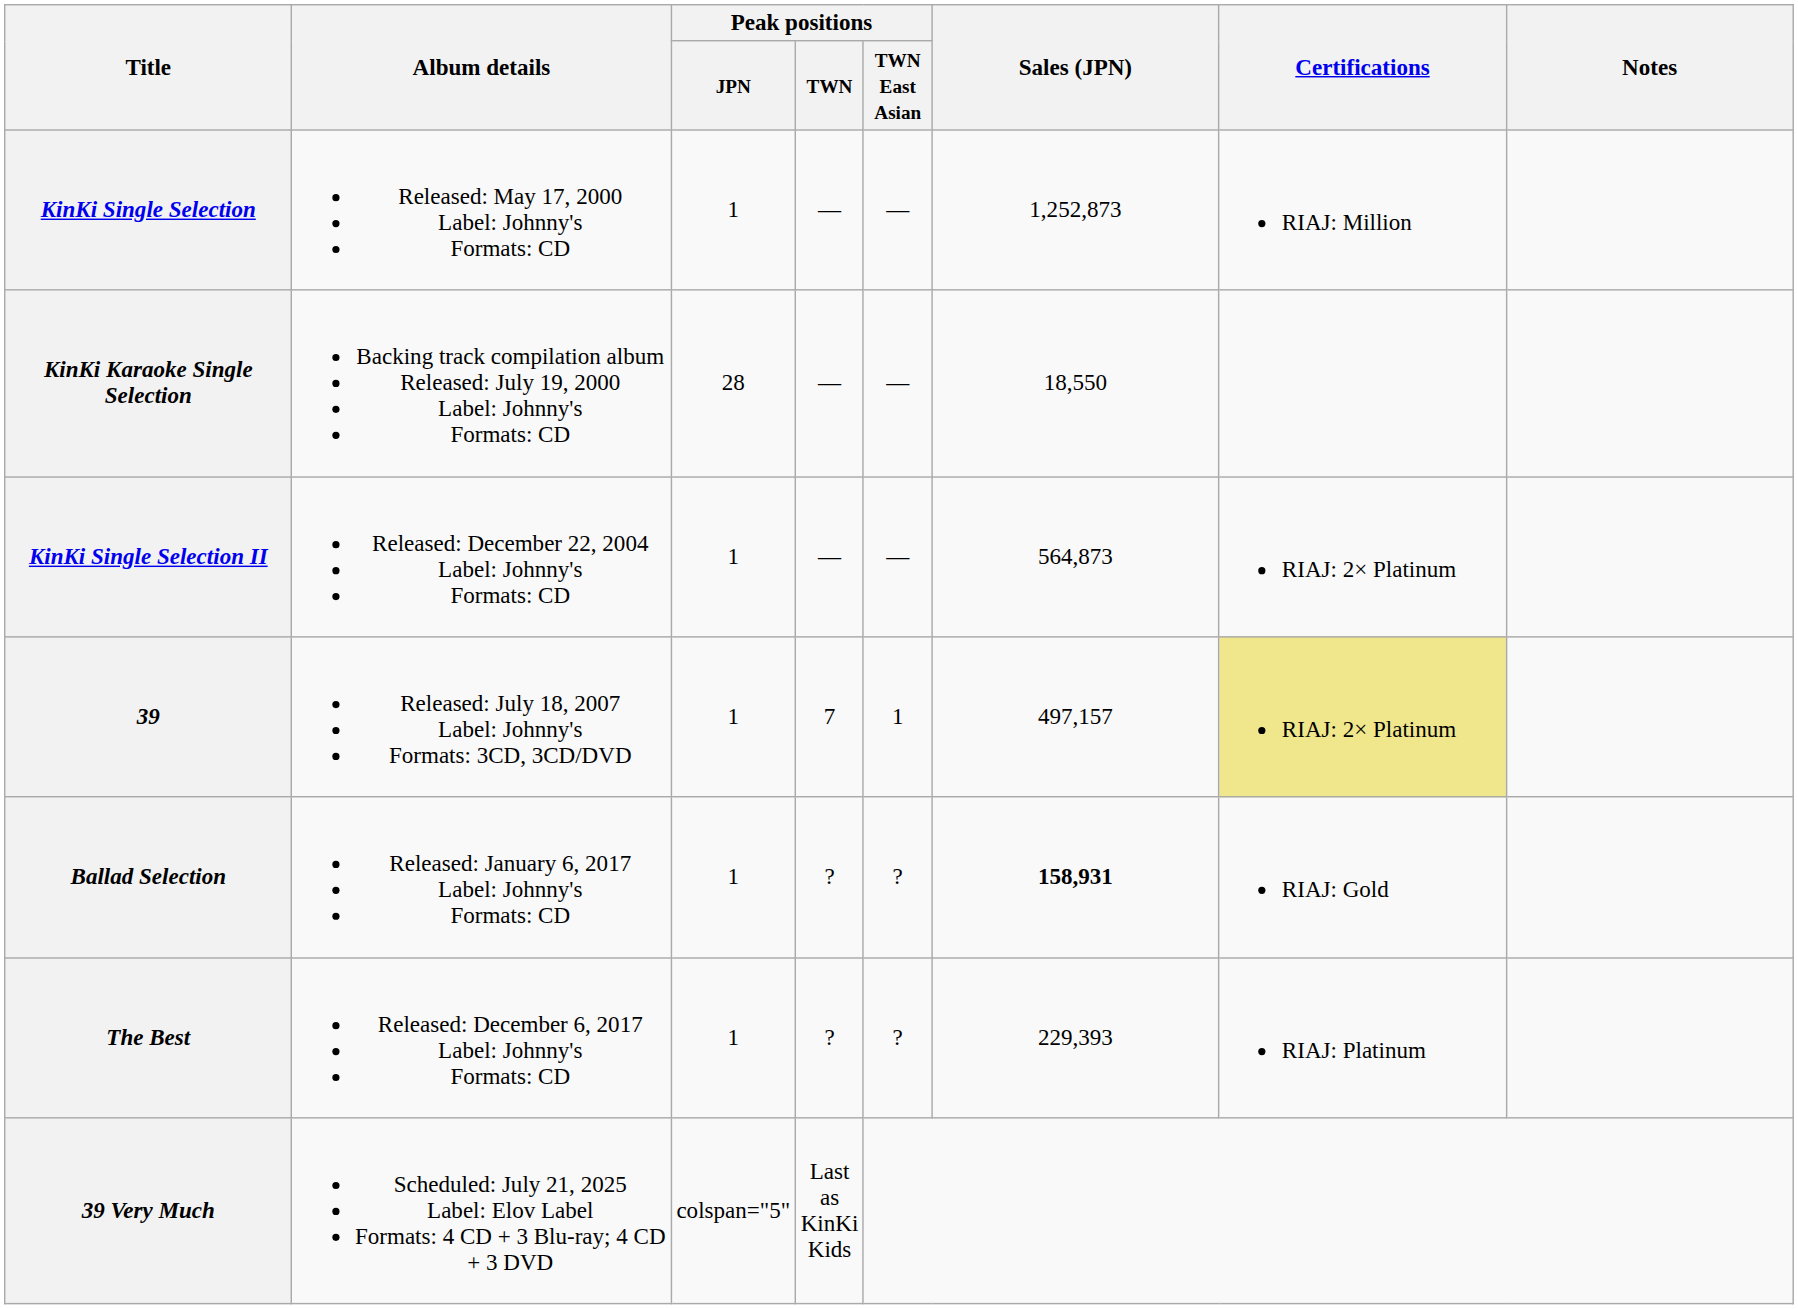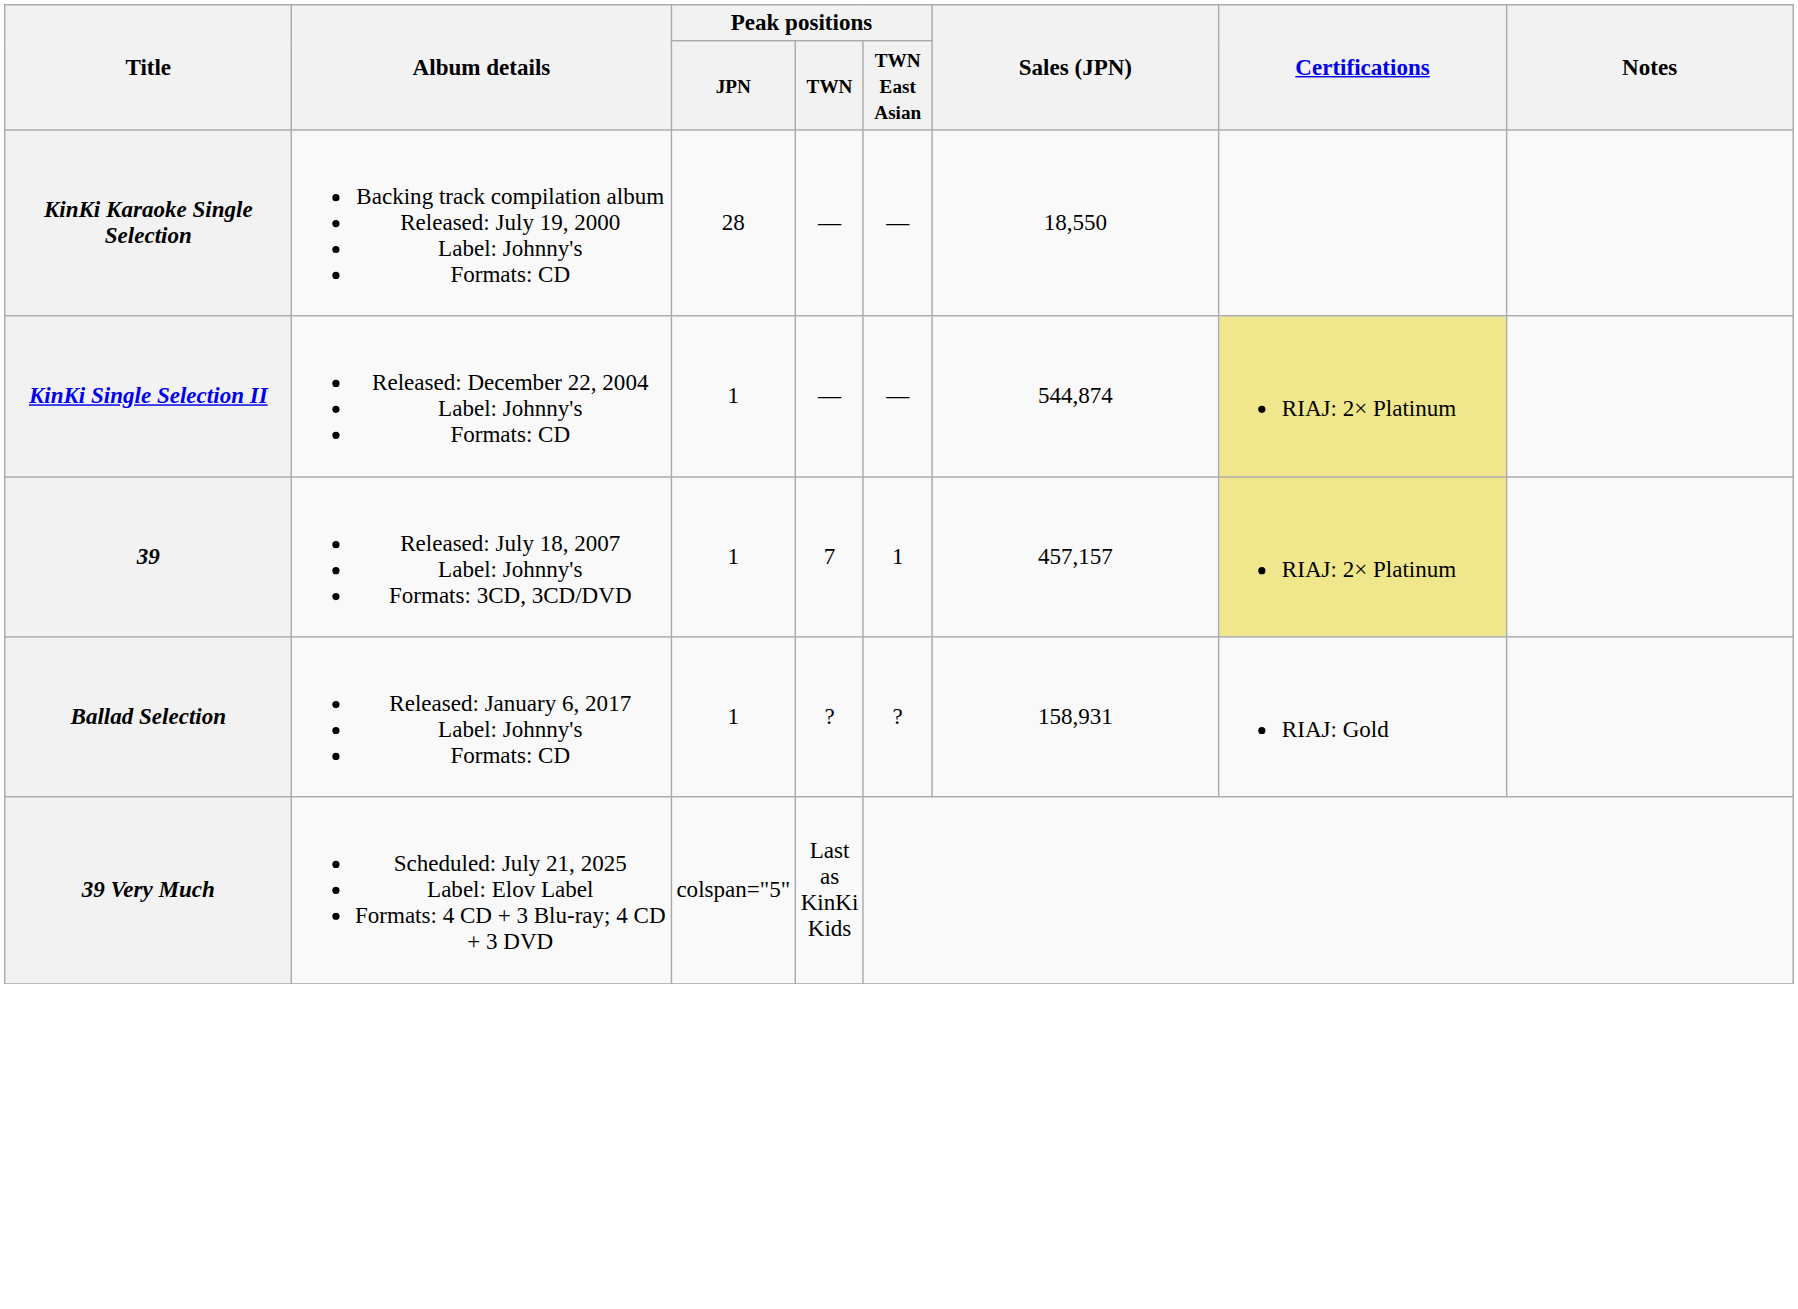- row: (148, 209)
(1075, 556) 564,873 -> (1075, 395) 544,874
(1363, 569) no background -> (1363, 409) khaki background
(1075, 716) 497,157 -> (1075, 556) 457,157
(1075, 877) bold -> (1075, 716) normal
- row: (148, 1037)
